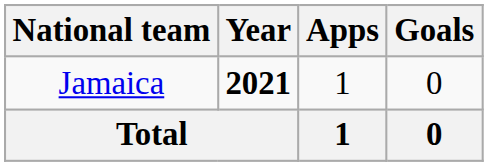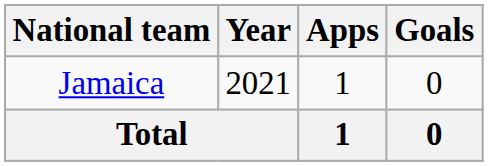(258, 82) bold -> (258, 82) normal
